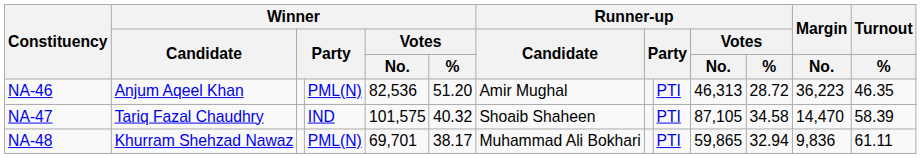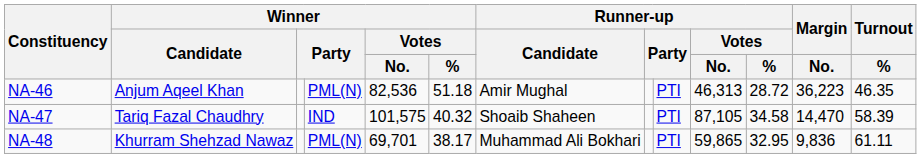(453, 91) 51.20 -> (453, 91) 51.18
(769, 141) 32.94 -> (769, 141) 32.95
